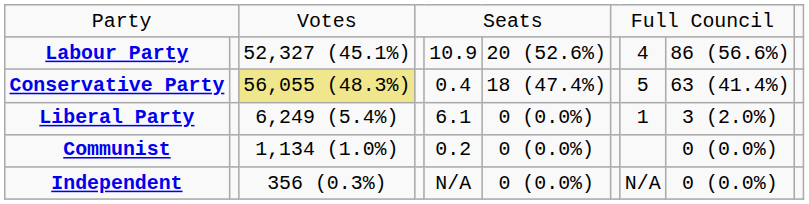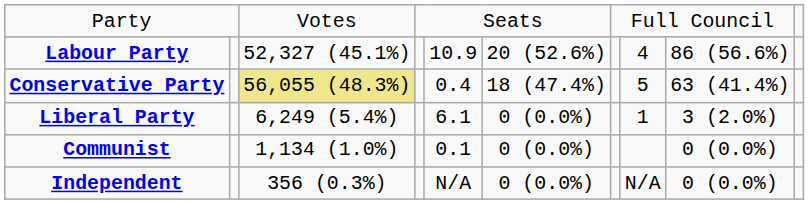(453, 151) 0.2 -> (453, 151) 0.1
